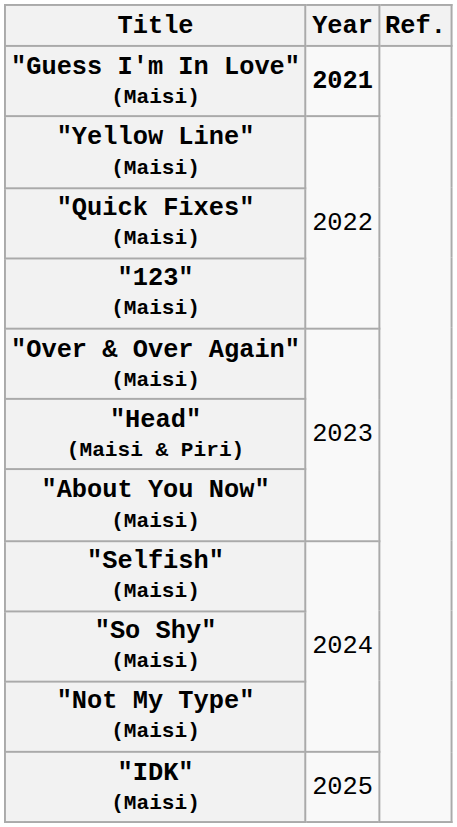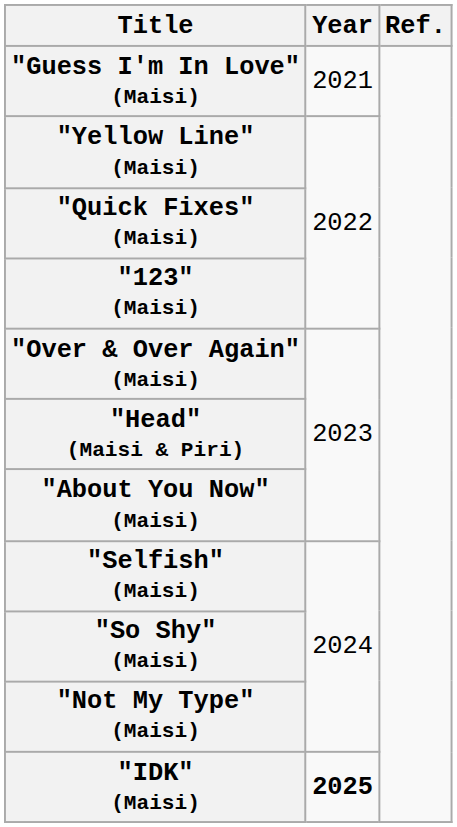(343, 82) bold -> (343, 82) normal
(343, 787) normal -> (343, 787) bold
